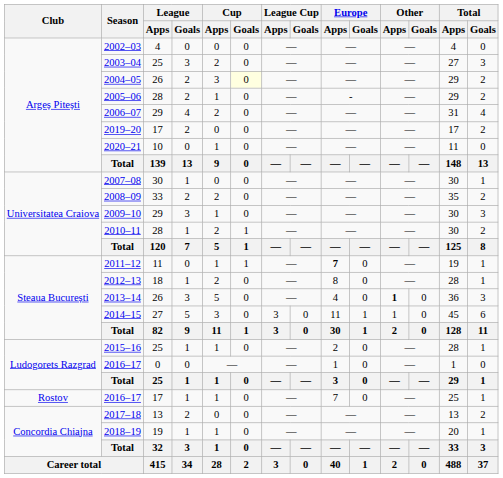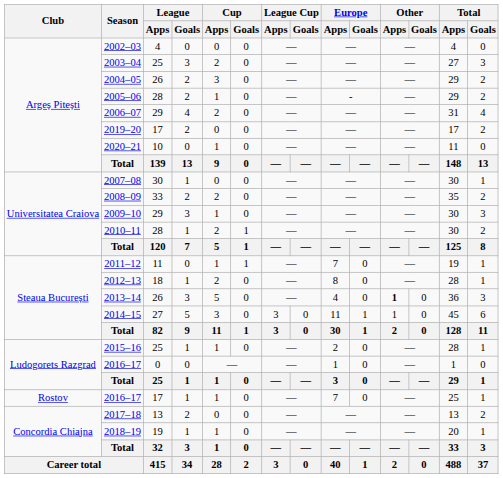(246, 79) lightyellow background -> (246, 79) no background
(335, 264) bold -> (335, 264) normal
